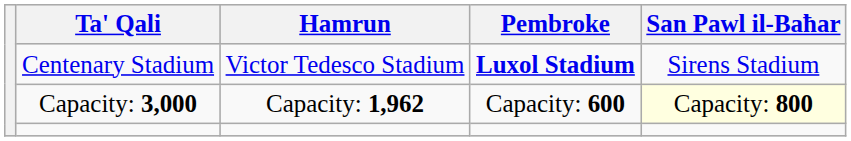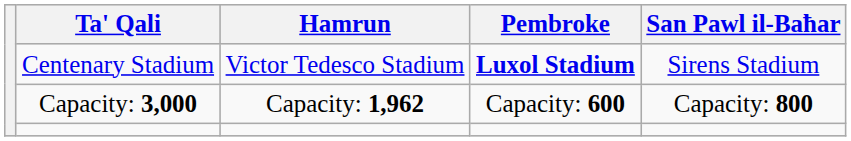(743, 103) lightyellow background -> (743, 103) no background
